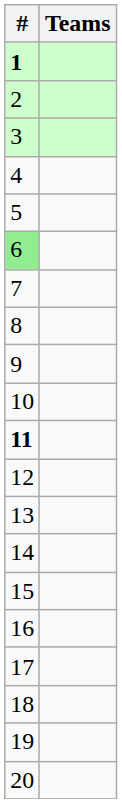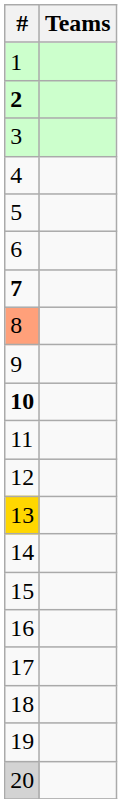(16, 61) bold -> (16, 61) normal
(16, 99) normal -> (16, 99) bold
(16, 250) lightgreen background -> (16, 250) no background
(16, 288) normal -> (16, 288) bold
(16, 325) no background -> (16, 325) lightsalmon background
(22, 401) normal -> (22, 401) bold
(22, 439) bold -> (22, 439) normal
(22, 514) no background -> (22, 514) gold background
(22, 779) no background -> (22, 779) lightgrey background
